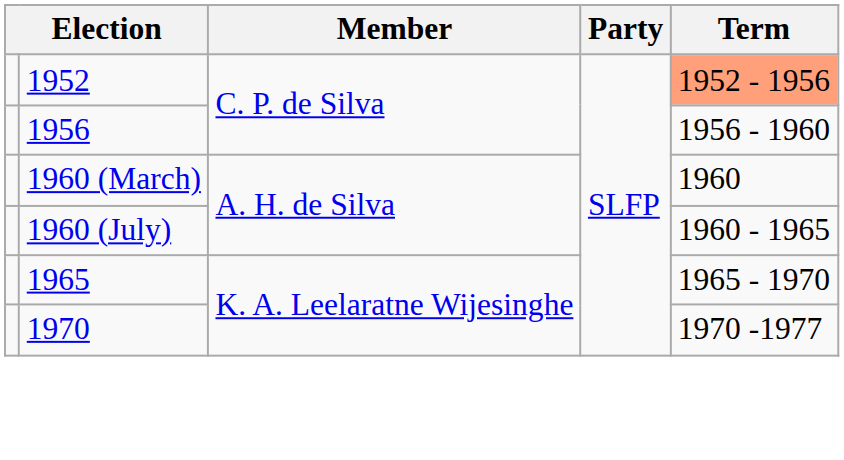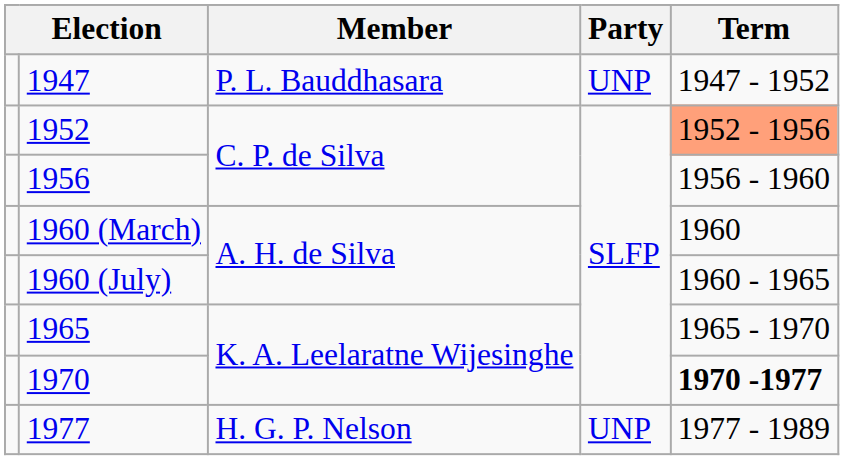+ row: (58, 79)
(750, 329) normal -> (750, 379) bold
+ row: (58, 429)
